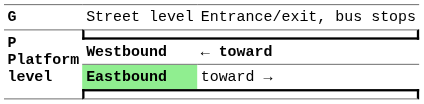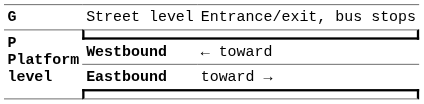(237, 52) bold -> (237, 52) normal
(127, 77) lightgreen background -> (127, 77) no background
